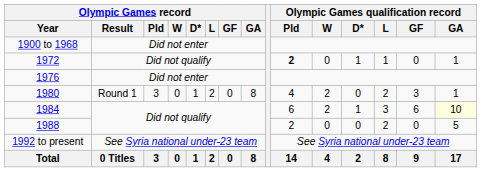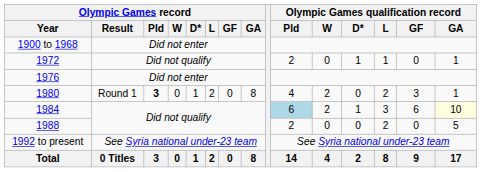(291, 61) bold -> (291, 61) normal
(156, 93) normal -> (156, 93) bold
(291, 110) no background -> (291, 110) lightblue background
